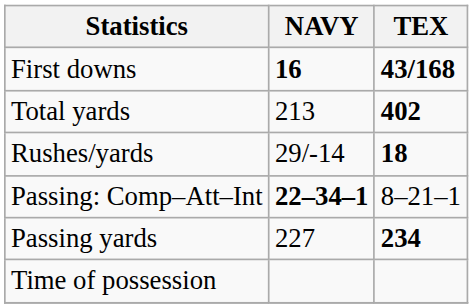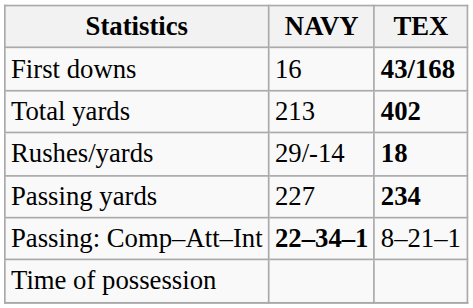(288, 68) bold -> (288, 68) normal
rows swapped: (84, 238) <-> (137, 195)
